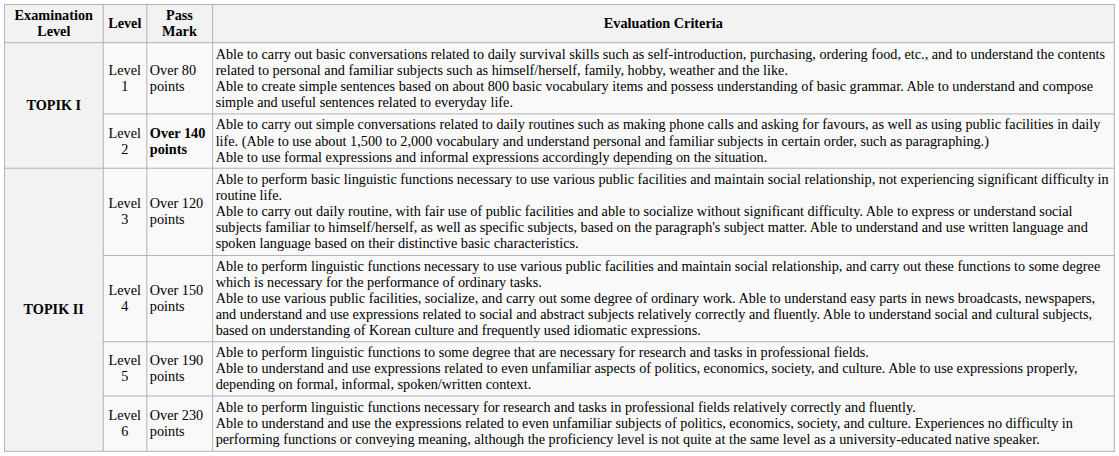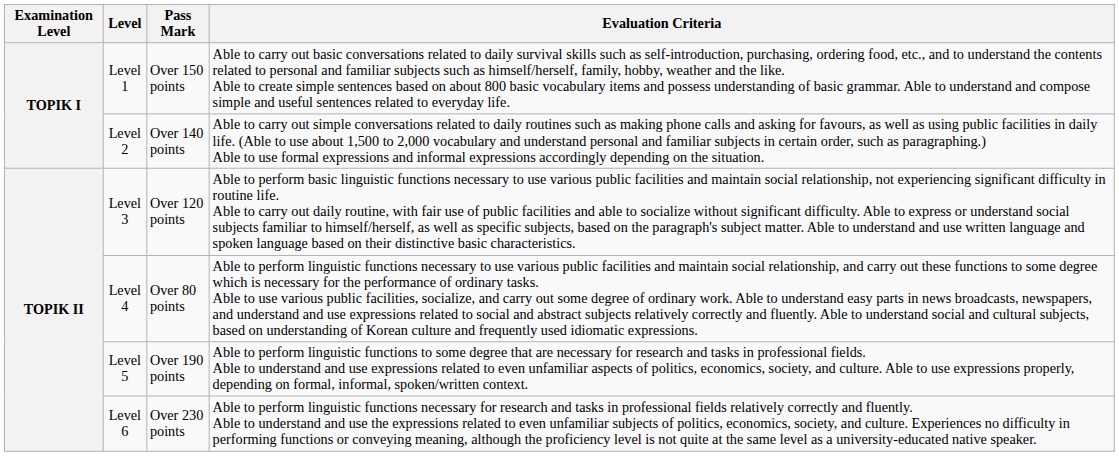(173, 78) Over 80 points -> (177, 78) Over 150 points
(178, 141) bold -> (177, 141) normal
(177, 298) Over 150 points -> (173, 298) Over 80 points
